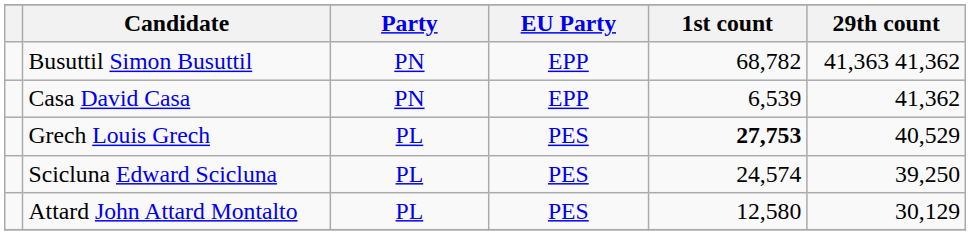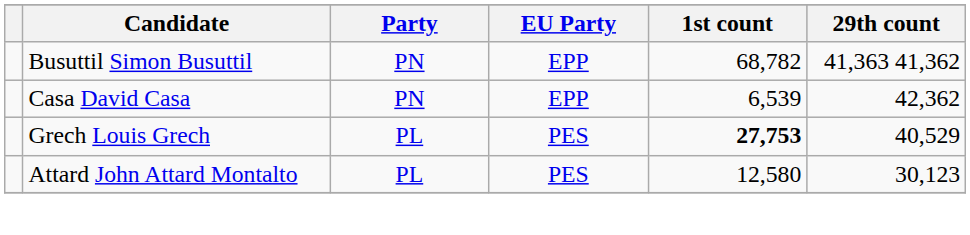(928, 98) 41,362 -> (928, 98) 42,362
- row: (153, 173)
(928, 211) 30,129 -> (928, 173) 30,123
